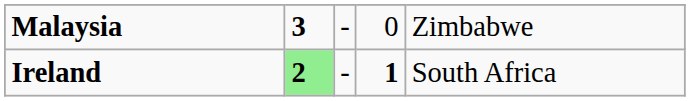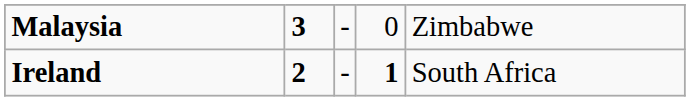(299, 72) lightgreen background -> (299, 72) no background
